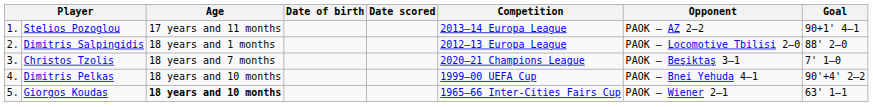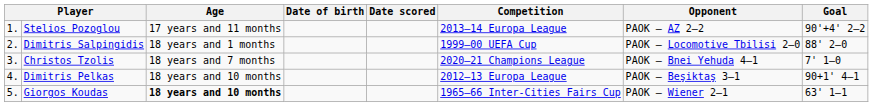(832, 29) 90+1' 4–1 -> (835, 29) 90'+4' 2–2
(503, 45) 2012–13 Europa League -> (488, 45) 1999–00 UEFA Cup
(683, 61) PAOK – Beşiktaş 3–1 -> (692, 61) PAOK – Bnei Yehuda 4–1
(488, 77) 1999–00 UEFA Cup -> (503, 77) 2012–13 Europa League
(692, 77) PAOK – Bnei Yehuda 4–1 -> (683, 77) PAOK – Beşiktaş 3–1
(835, 77) 90'+4' 2–2 -> (832, 77) 90+1' 4–1
